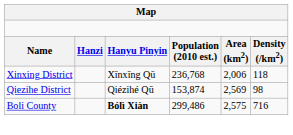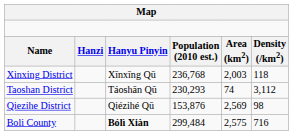(235, 74) 2,006 -> (235, 74) 2,003
+ row: (40, 90)
(188, 90) 153,874 -> (189, 106) 153,876
(188, 106) 299,486 -> (189, 122) 299,484
